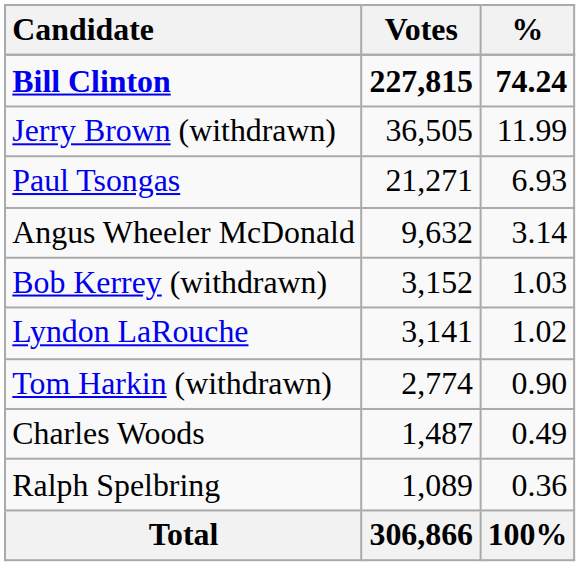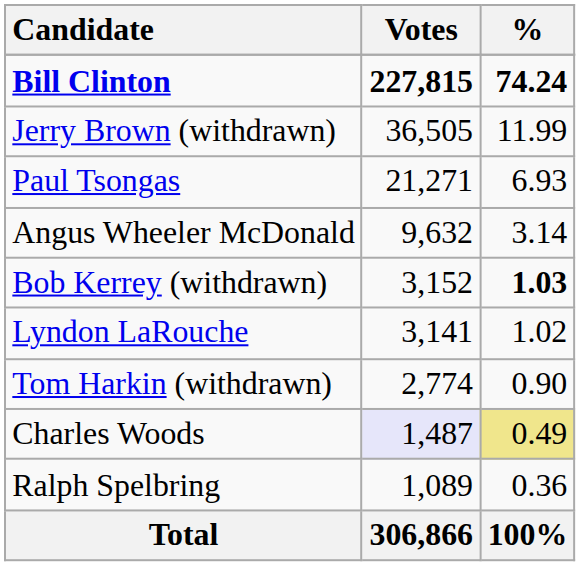(539, 282) normal -> (539, 282) bold
(437, 433) no background -> (437, 433) lavender background
(539, 433) no background -> (539, 433) khaki background
